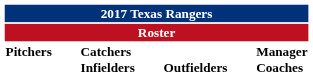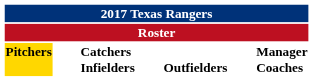(29, 51) no background -> (29, 51) gold background
